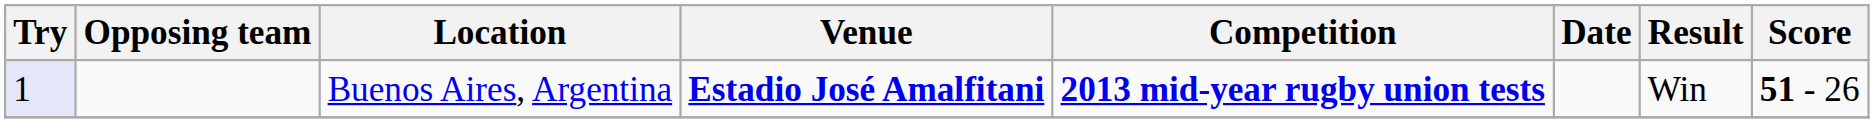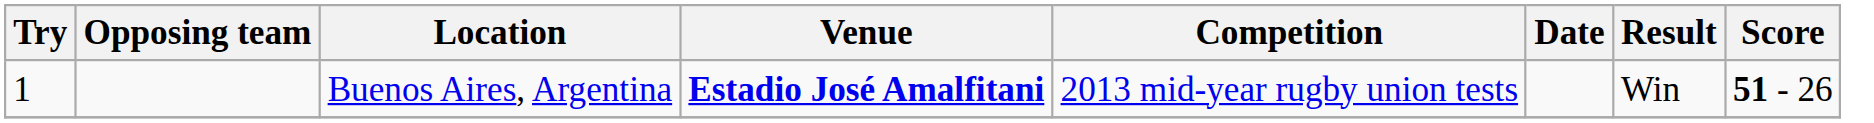(22, 88) lavender background -> (22, 88) no background
(1303, 88) bold -> (1289, 88) normal
